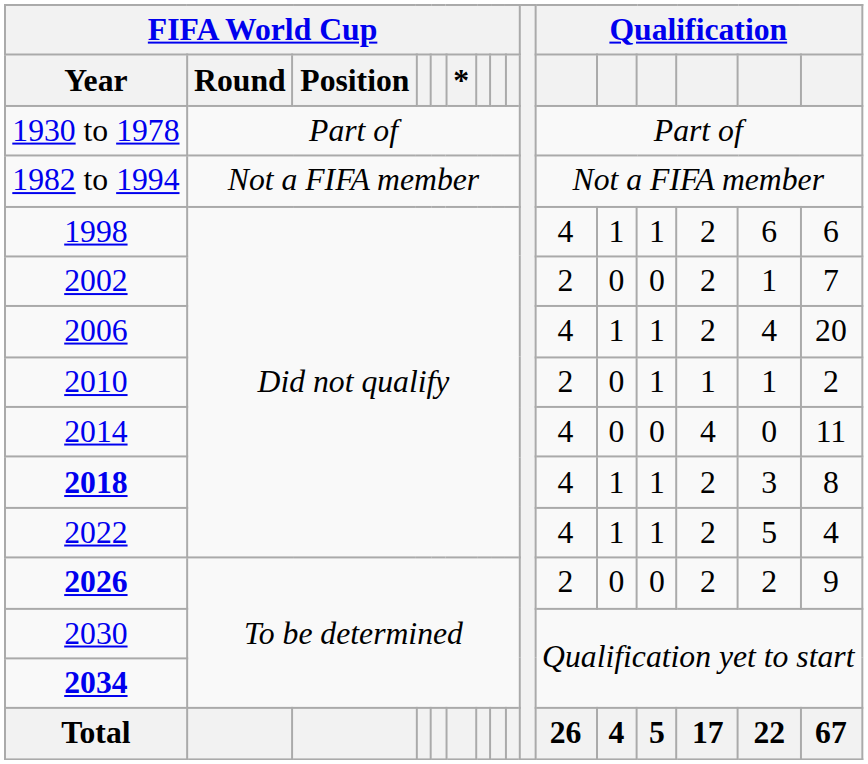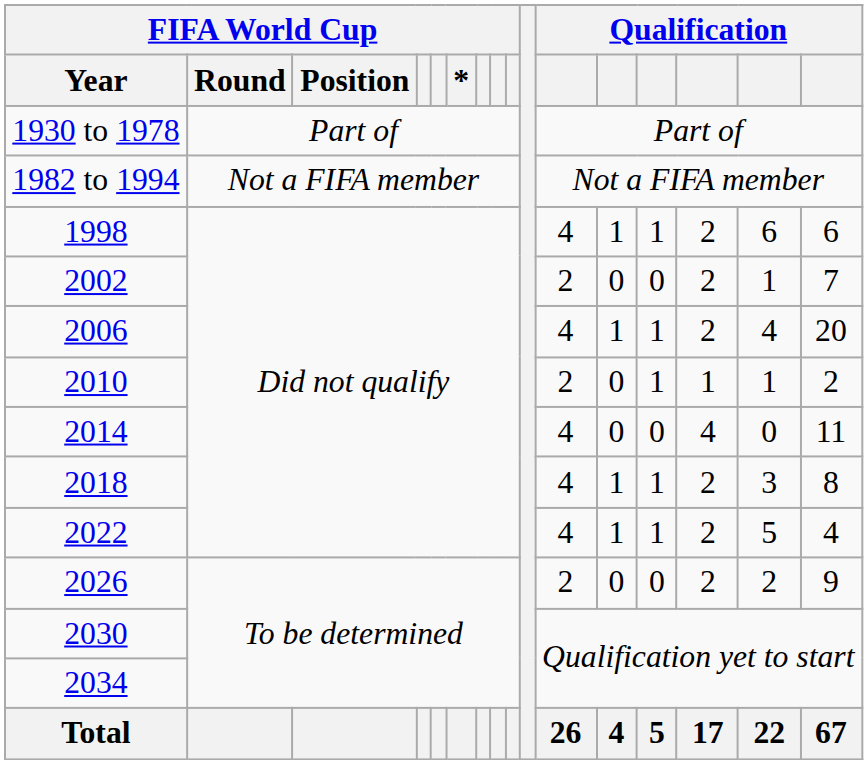(96, 481) bold -> (96, 481) normal
(96, 582) bold -> (96, 582) normal
(96, 682) bold -> (96, 682) normal
